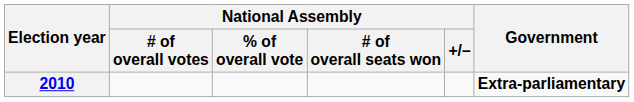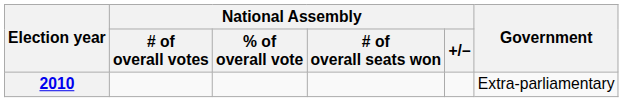(551, 84) bold -> (546, 84) normal
